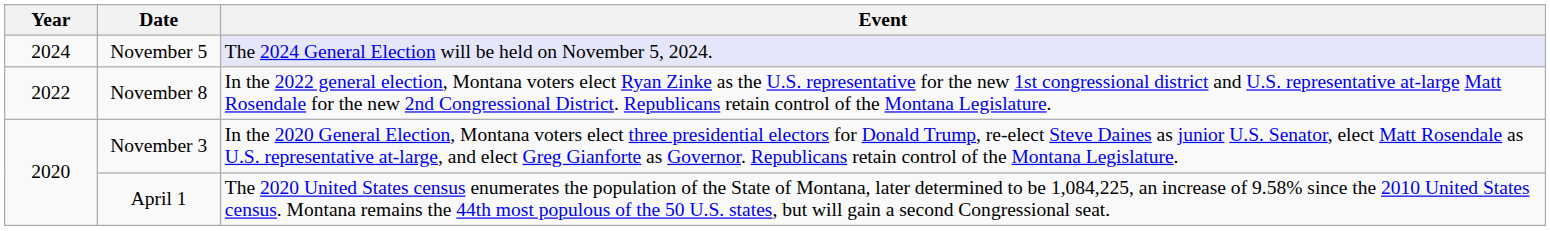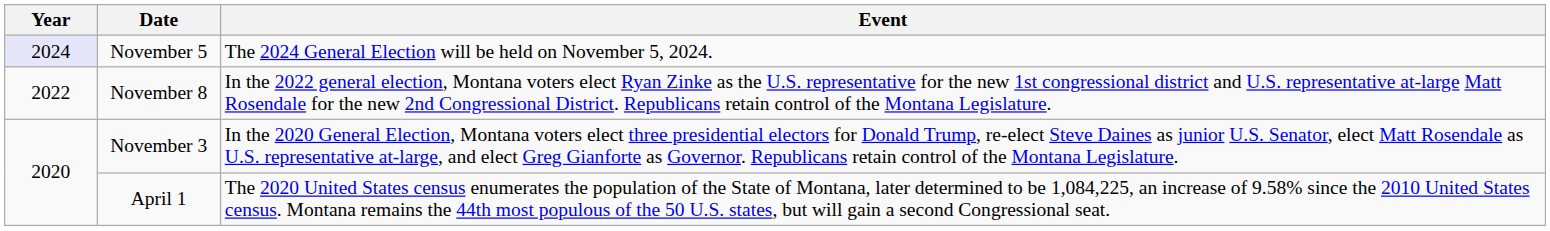(51, 50) no background -> (51, 50) lavender background
(469, 50) lavender background -> (469, 50) no background
